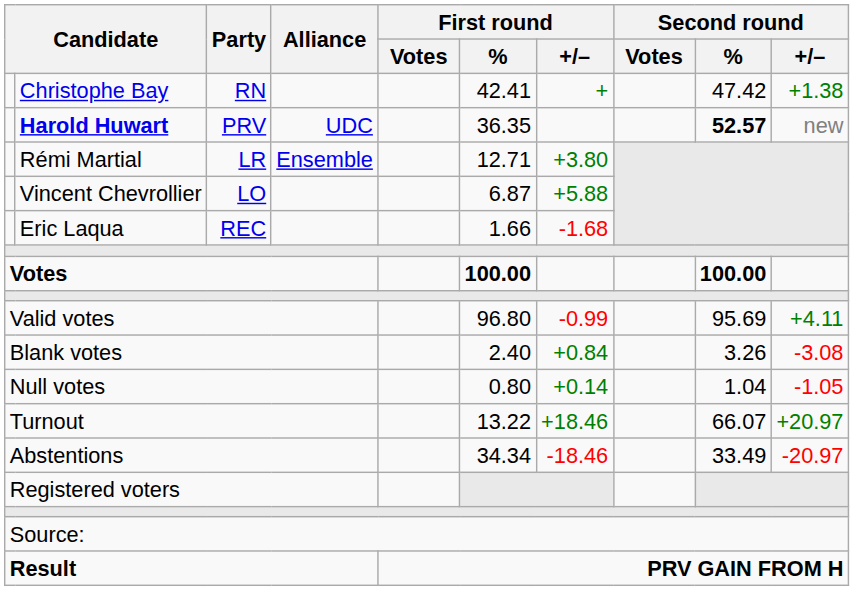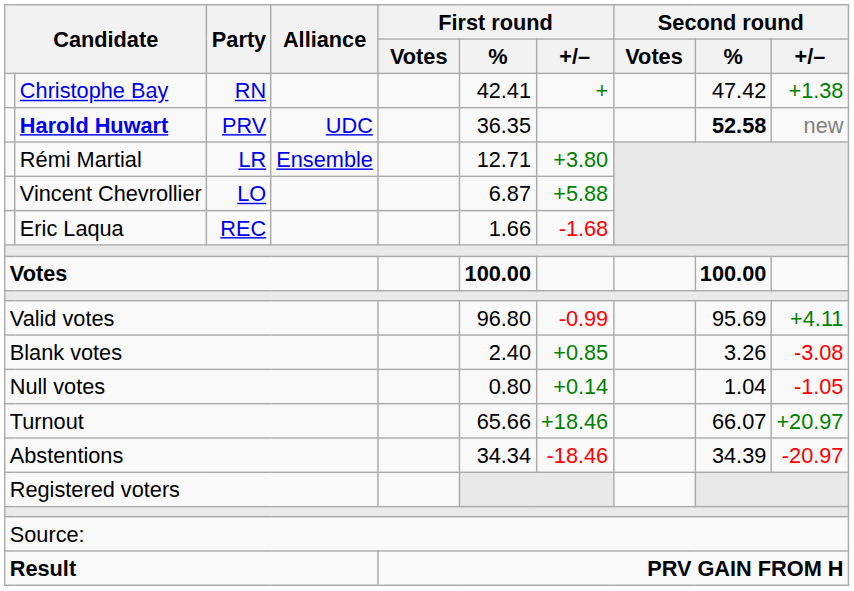(739, 125) 52.57 -> (739, 125) 52.58
(581, 352) +0.84 -> (581, 352) +0.85
(504, 421) 13.22 -> (504, 421) 65.66
(739, 455) 33.49 -> (739, 455) 34.39
